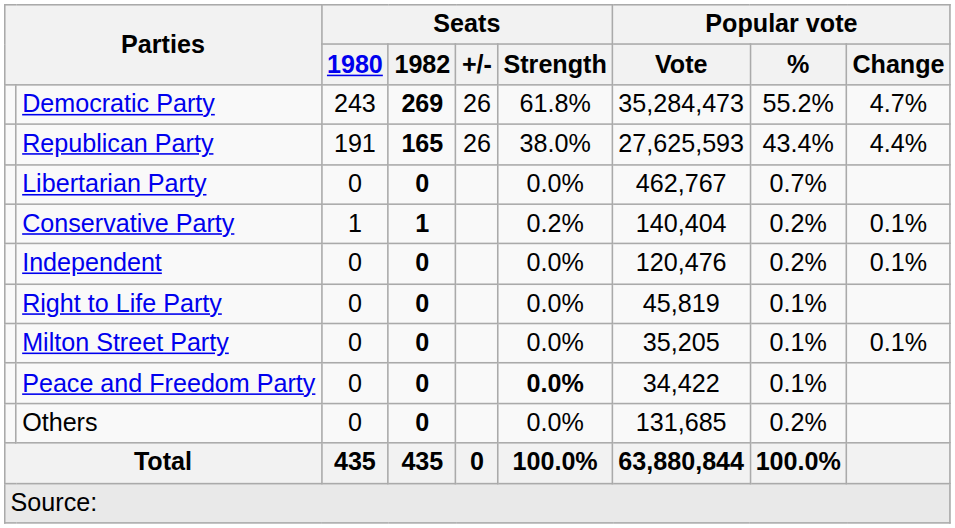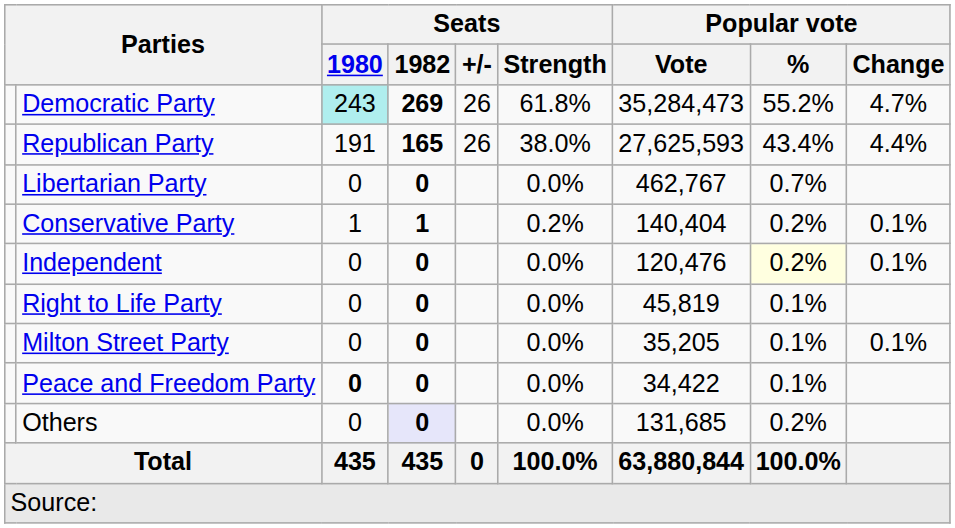(355, 104) no background -> (355, 104) paleturquoise background
(798, 263) no background -> (798, 263) lightyellow background
(355, 382) normal -> (355, 382) bold
(555, 382) bold -> (555, 382) normal
(422, 422) no background -> (422, 422) lavender background
